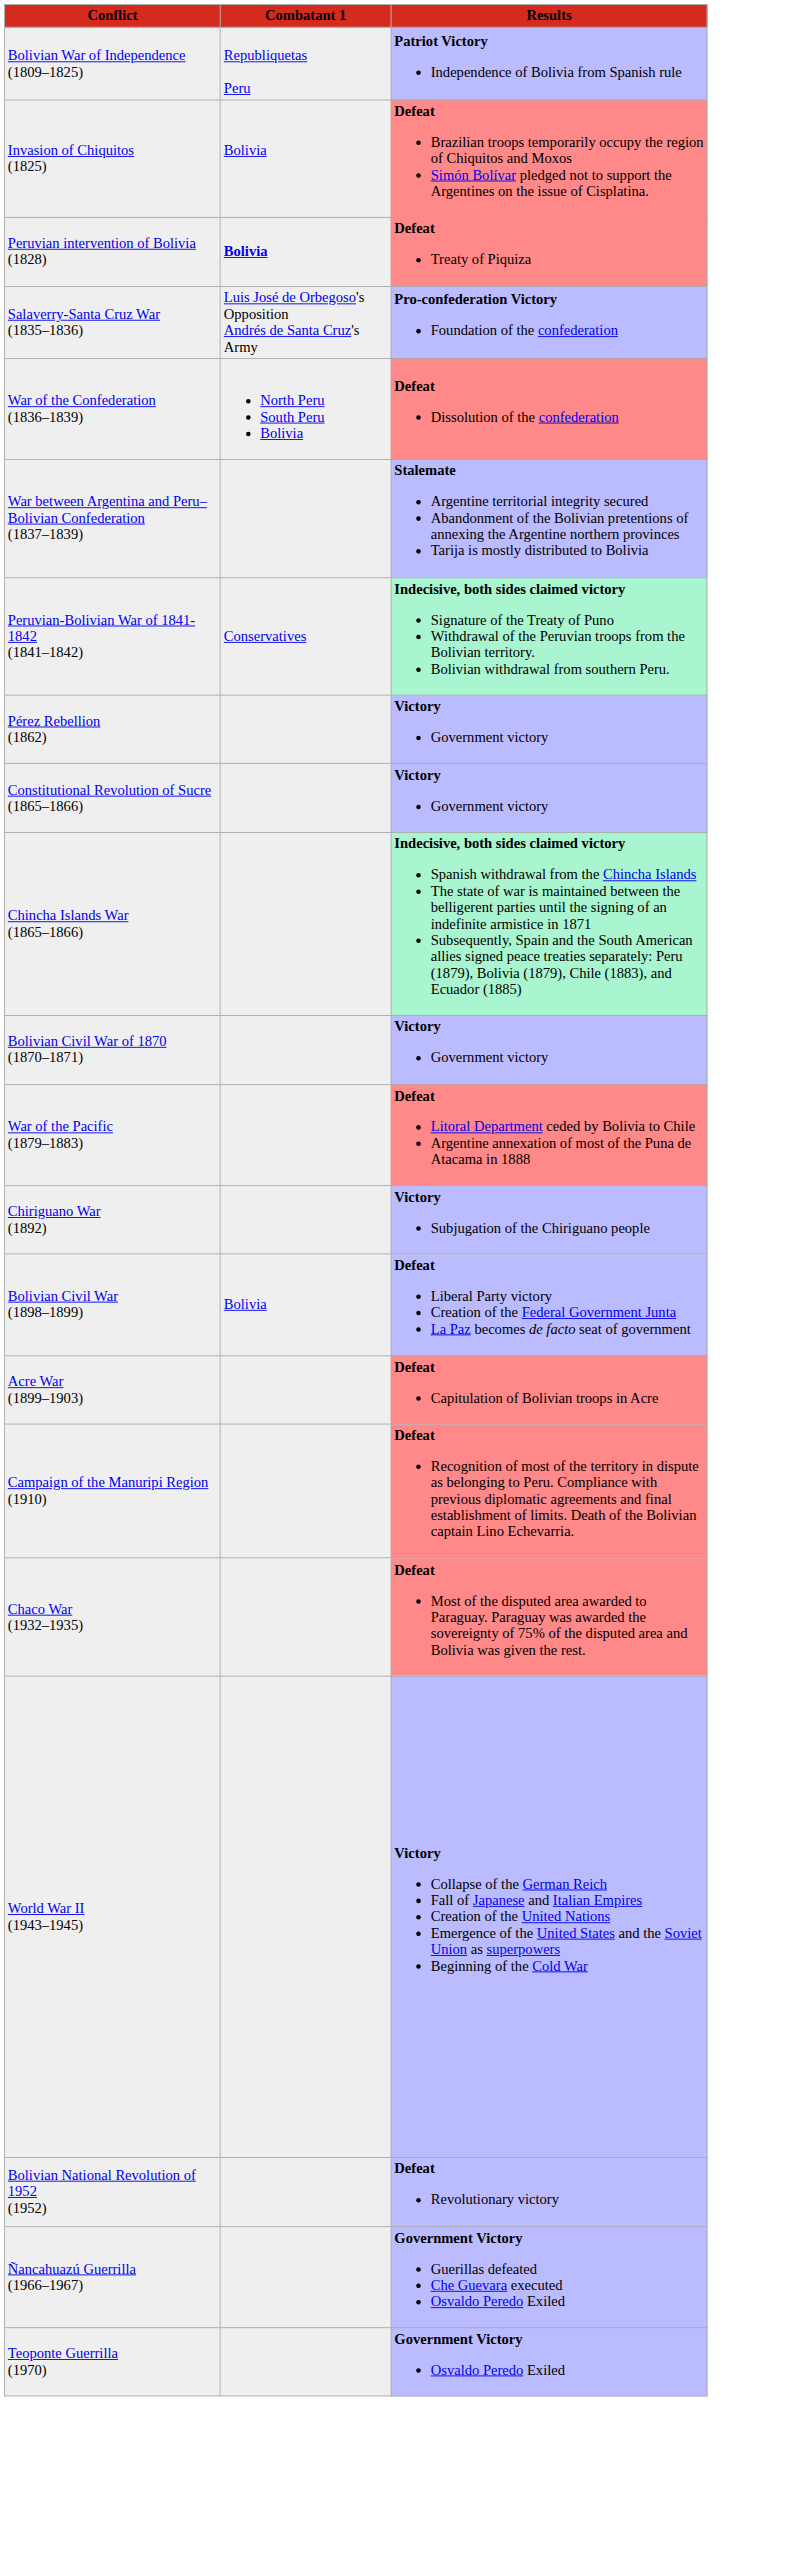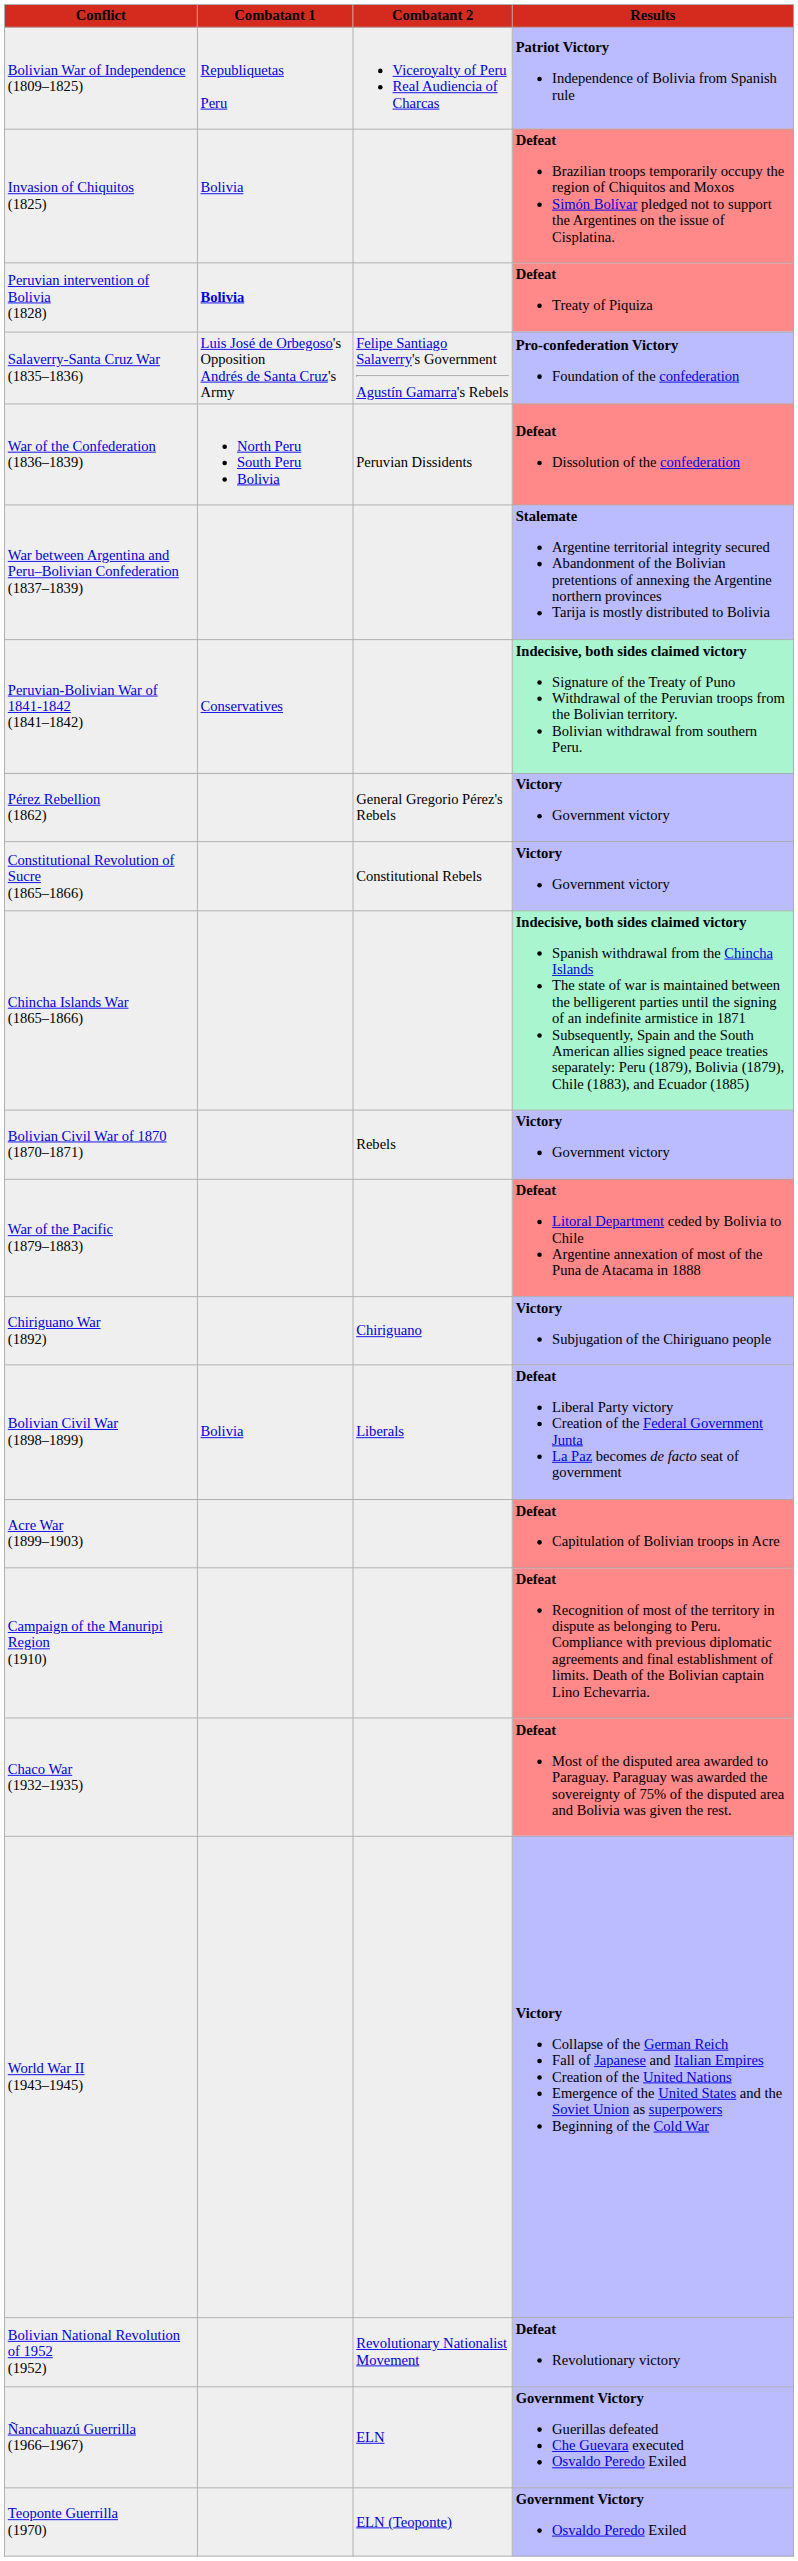+ column: (433, 16)
